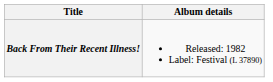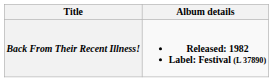(203, 54) normal -> (205, 54) bold
